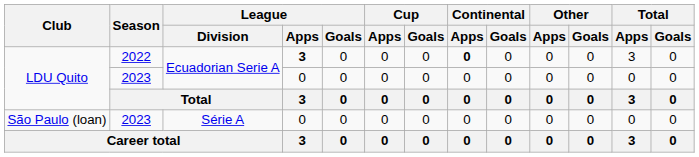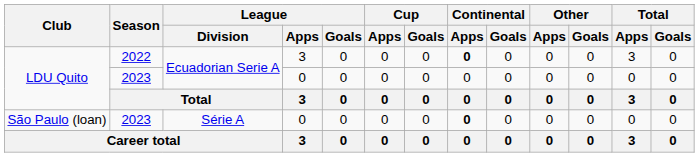(302, 57) bold -> (302, 57) normal
(467, 120) normal -> (467, 120) bold
